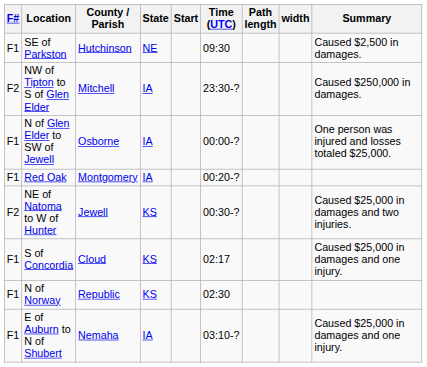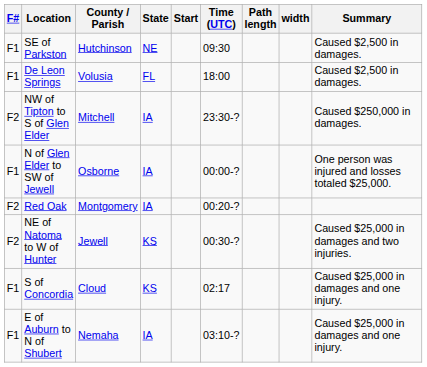+ row: (45, 77)
(13, 177) F1 -> (13, 206) F2
- row: (42, 294)
